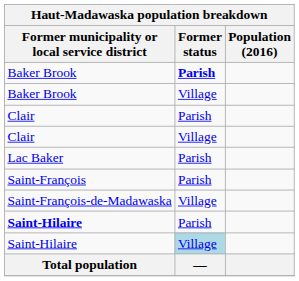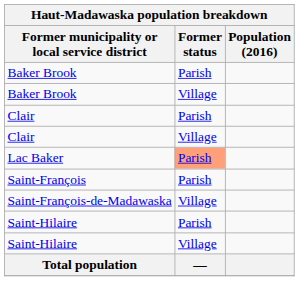(197, 72) bold -> (195, 72) normal
(195, 158) no background -> (195, 158) lightsalmon background
(45, 222) bold -> (42, 222) normal
(197, 243) lightblue background -> (197, 243) no background
